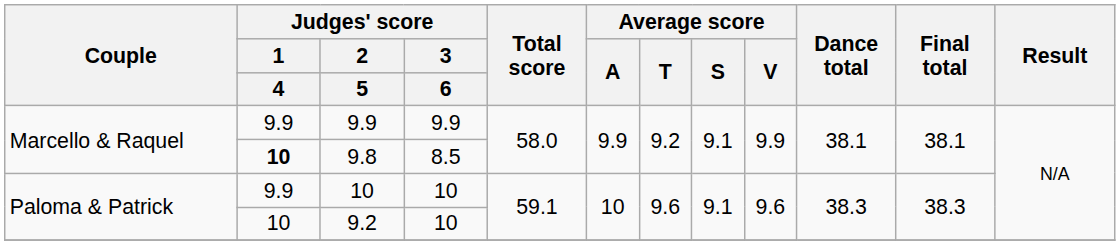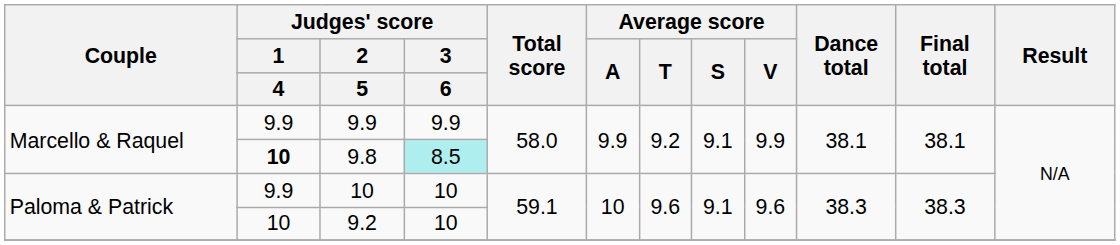(446, 157) no background -> (446, 157) paleturquoise background
